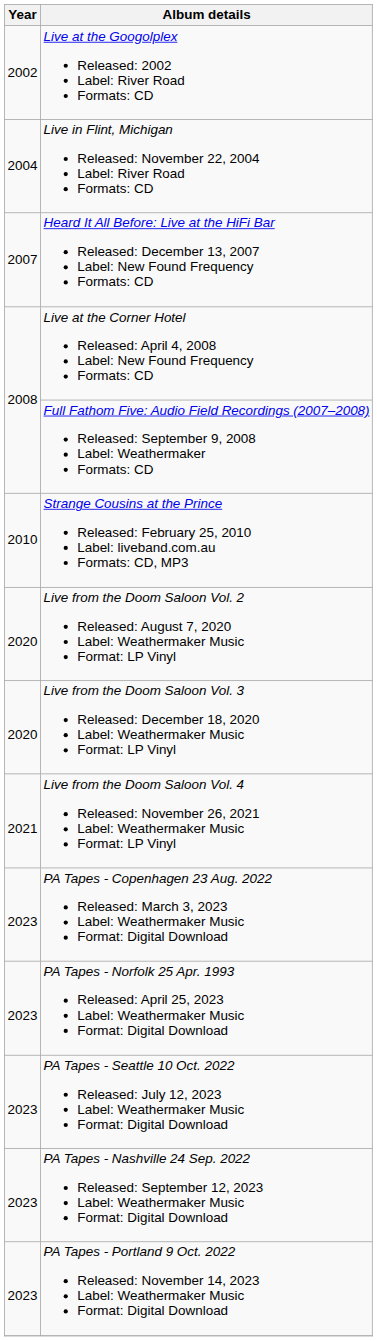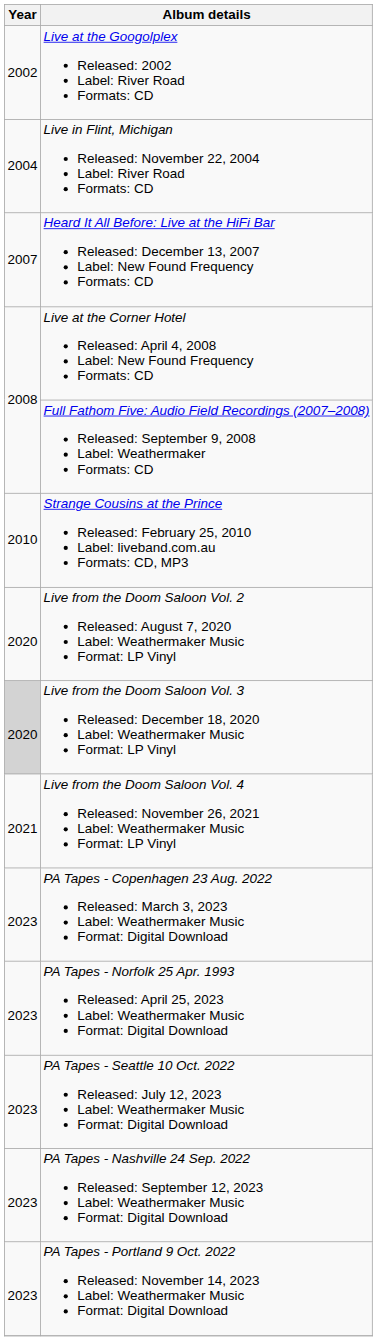(22, 735) no background -> (22, 735) lightgrey background
